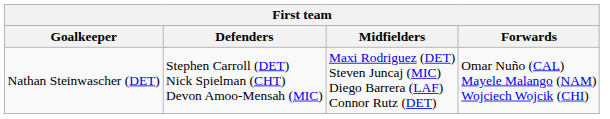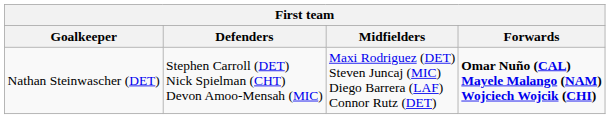(529, 80) normal -> (532, 80) bold
